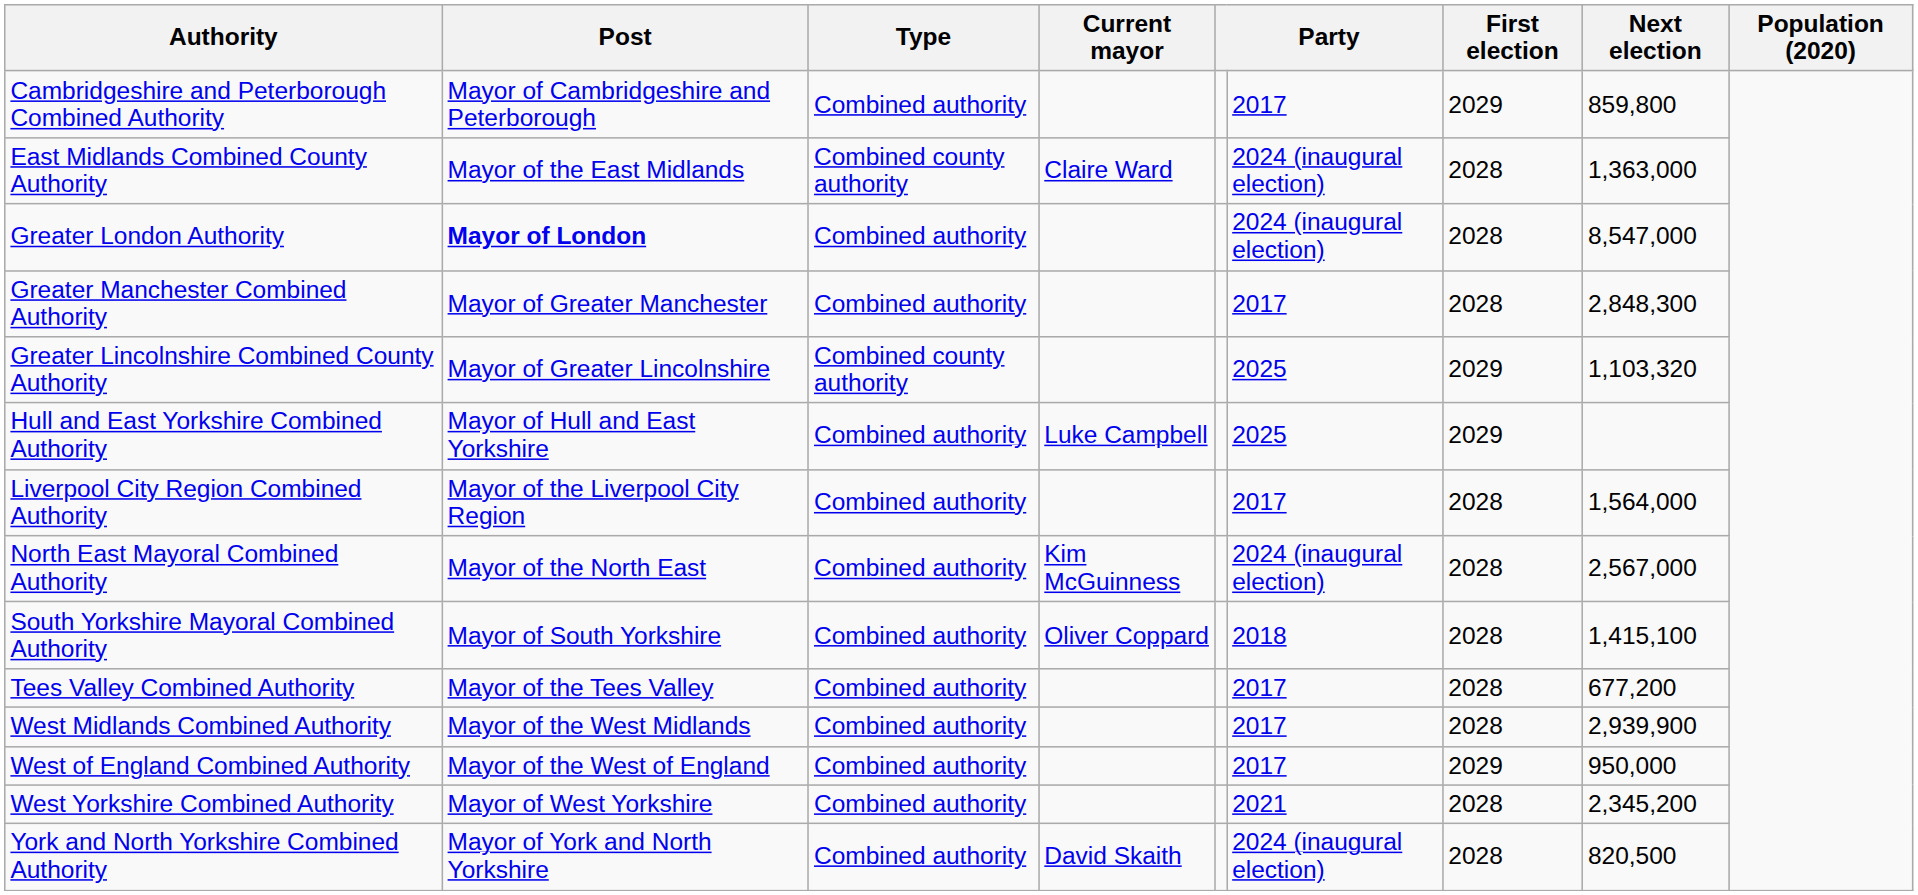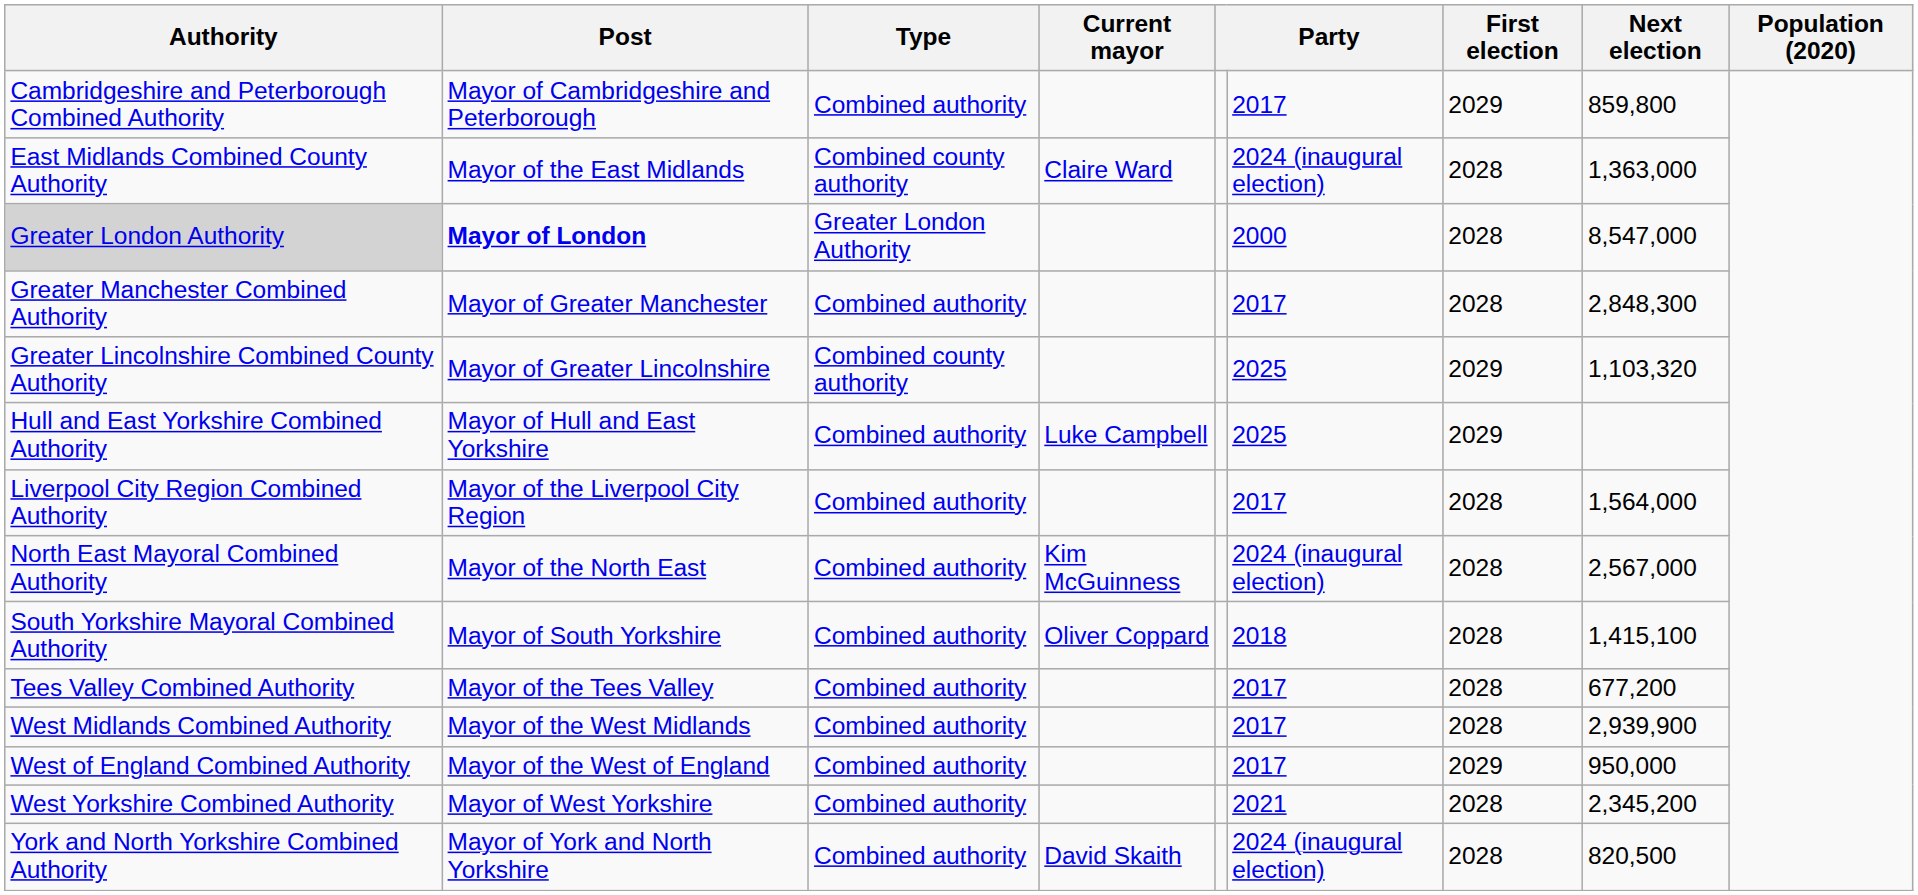(147, 236) no background -> (147, 236) lightgrey background
(920, 236) Combined authority -> (900, 236) Greater London Authority
(1317, 236) 2024 (inaugural election) -> (1259, 236) 2000
